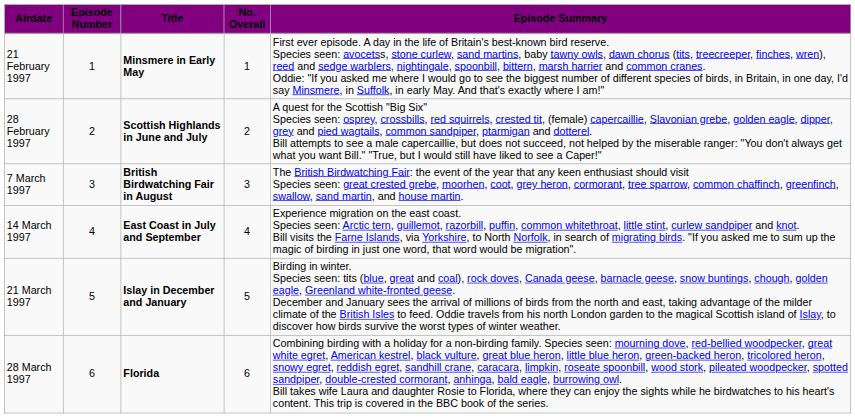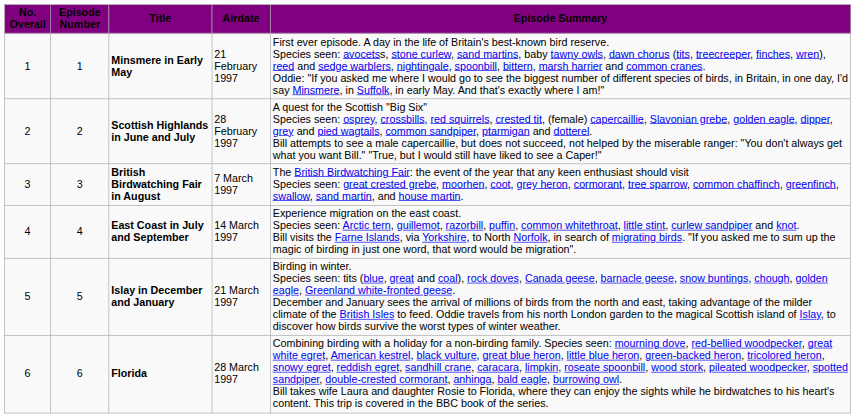columns swapped: (247, 19) <-> (34, 19)
